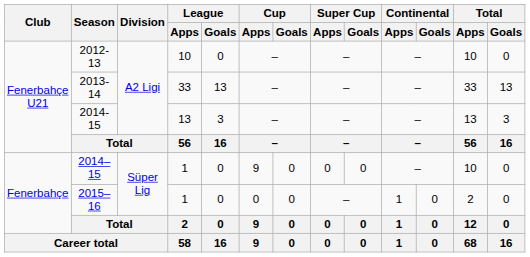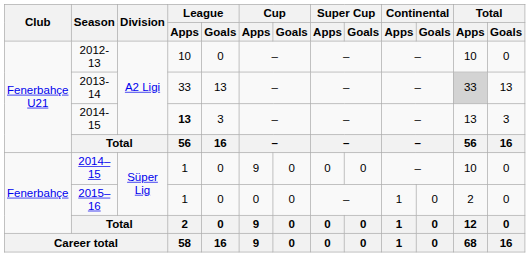(470, 87) no background -> (470, 87) lightgrey background
(185, 119) normal -> (185, 119) bold
